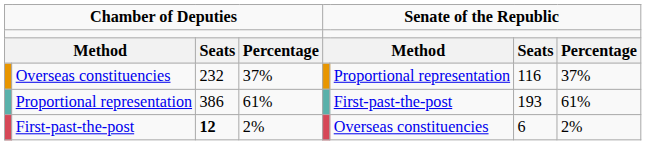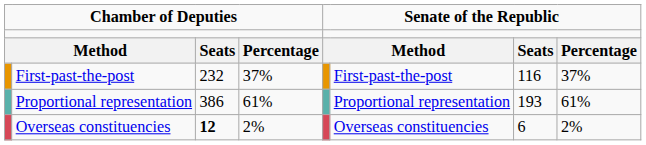(93, 76) Overseas constituencies -> (75, 76) First-past-the-post
(422, 76) Proportional representation -> (393, 76) First-past-the-post
(393, 101) First-past-the-post -> (422, 101) Proportional representation
(75, 127) First-past-the-post -> (93, 127) Overseas constituencies
